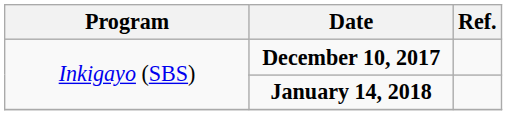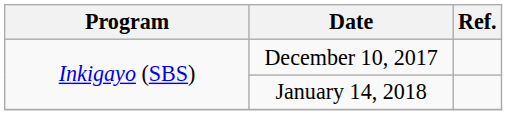(351, 57) bold -> (351, 57) normal
(351, 92) bold -> (351, 92) normal
